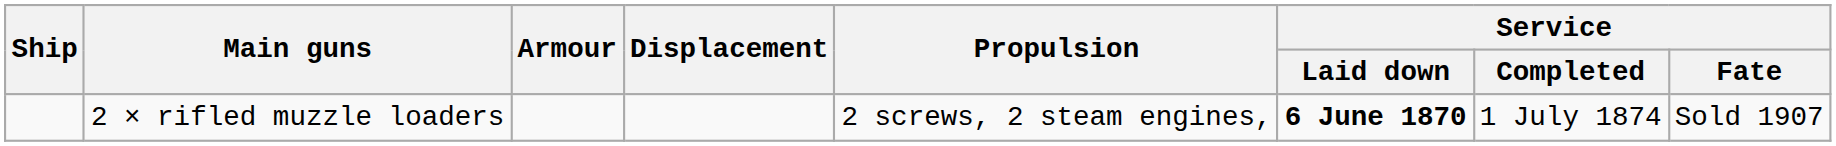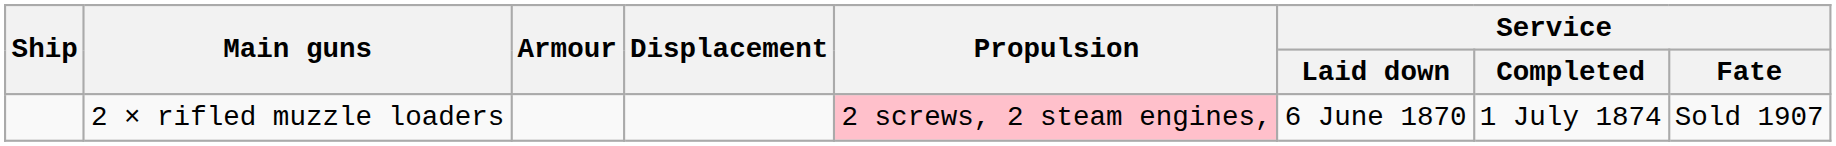(1057, 117) no background -> (1057, 117) pink background
(1376, 117) bold -> (1376, 117) normal
